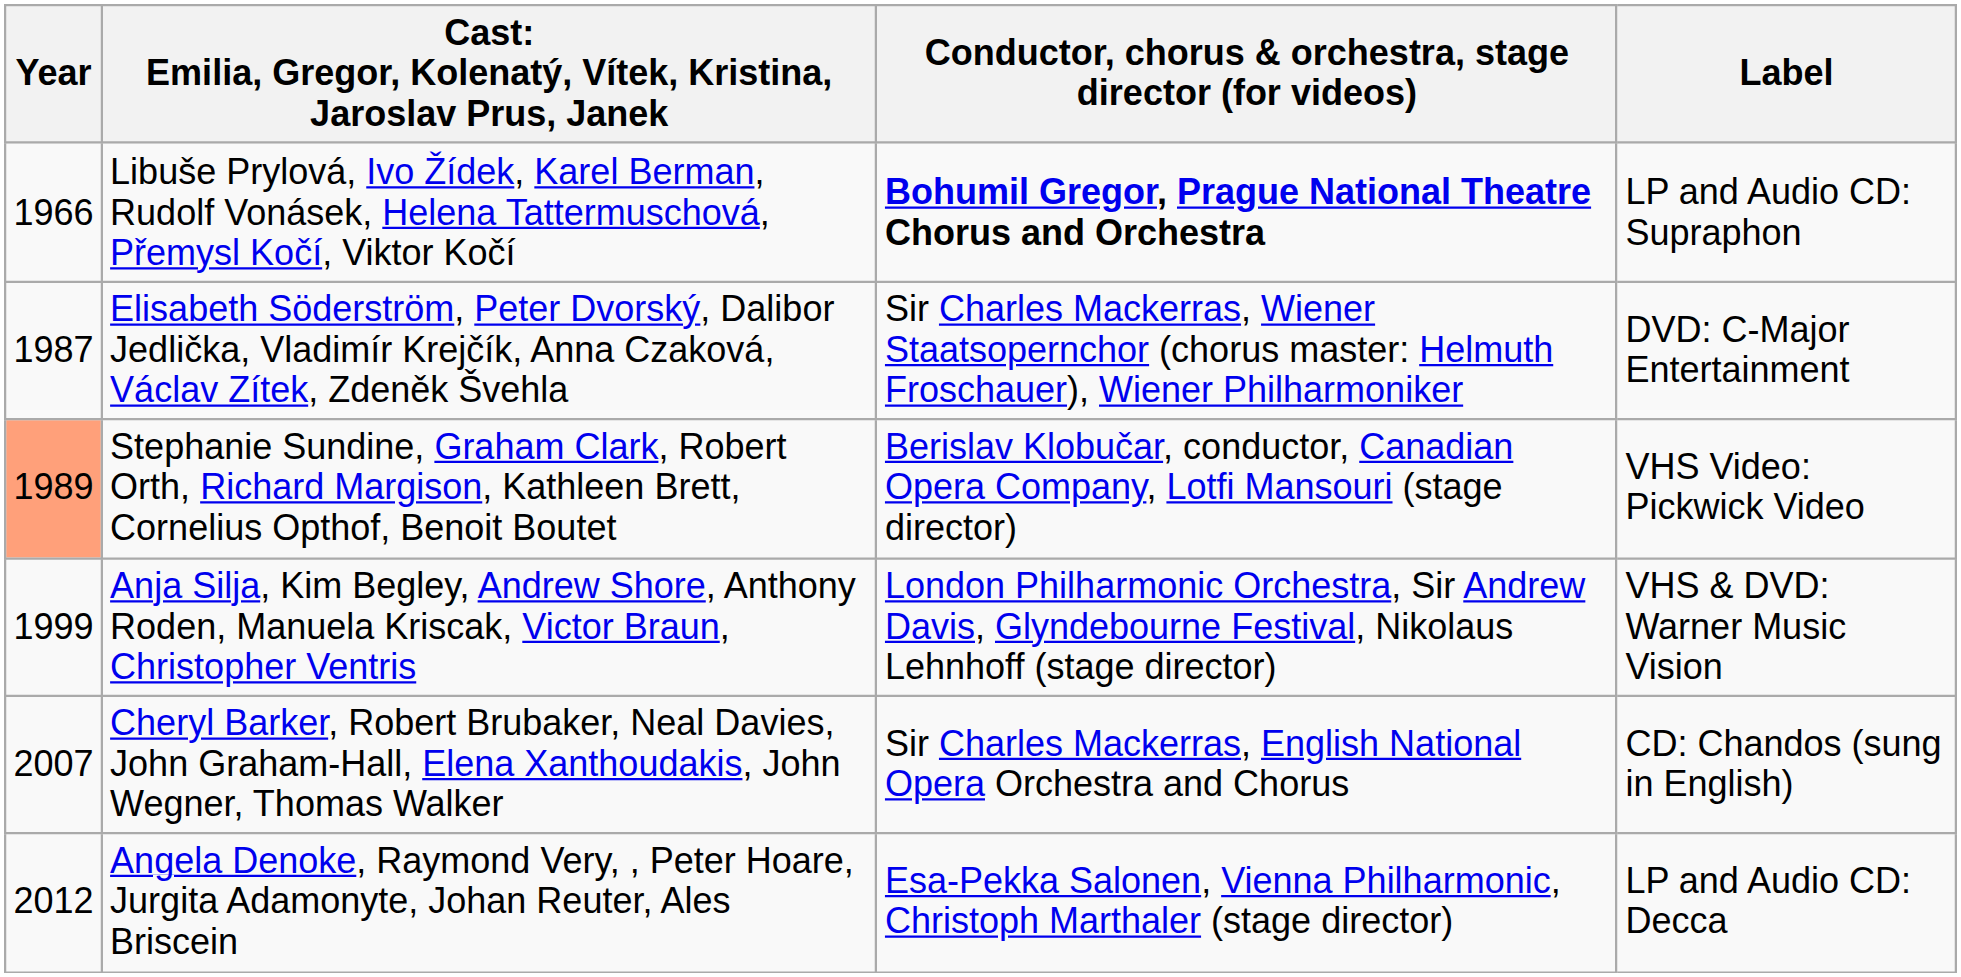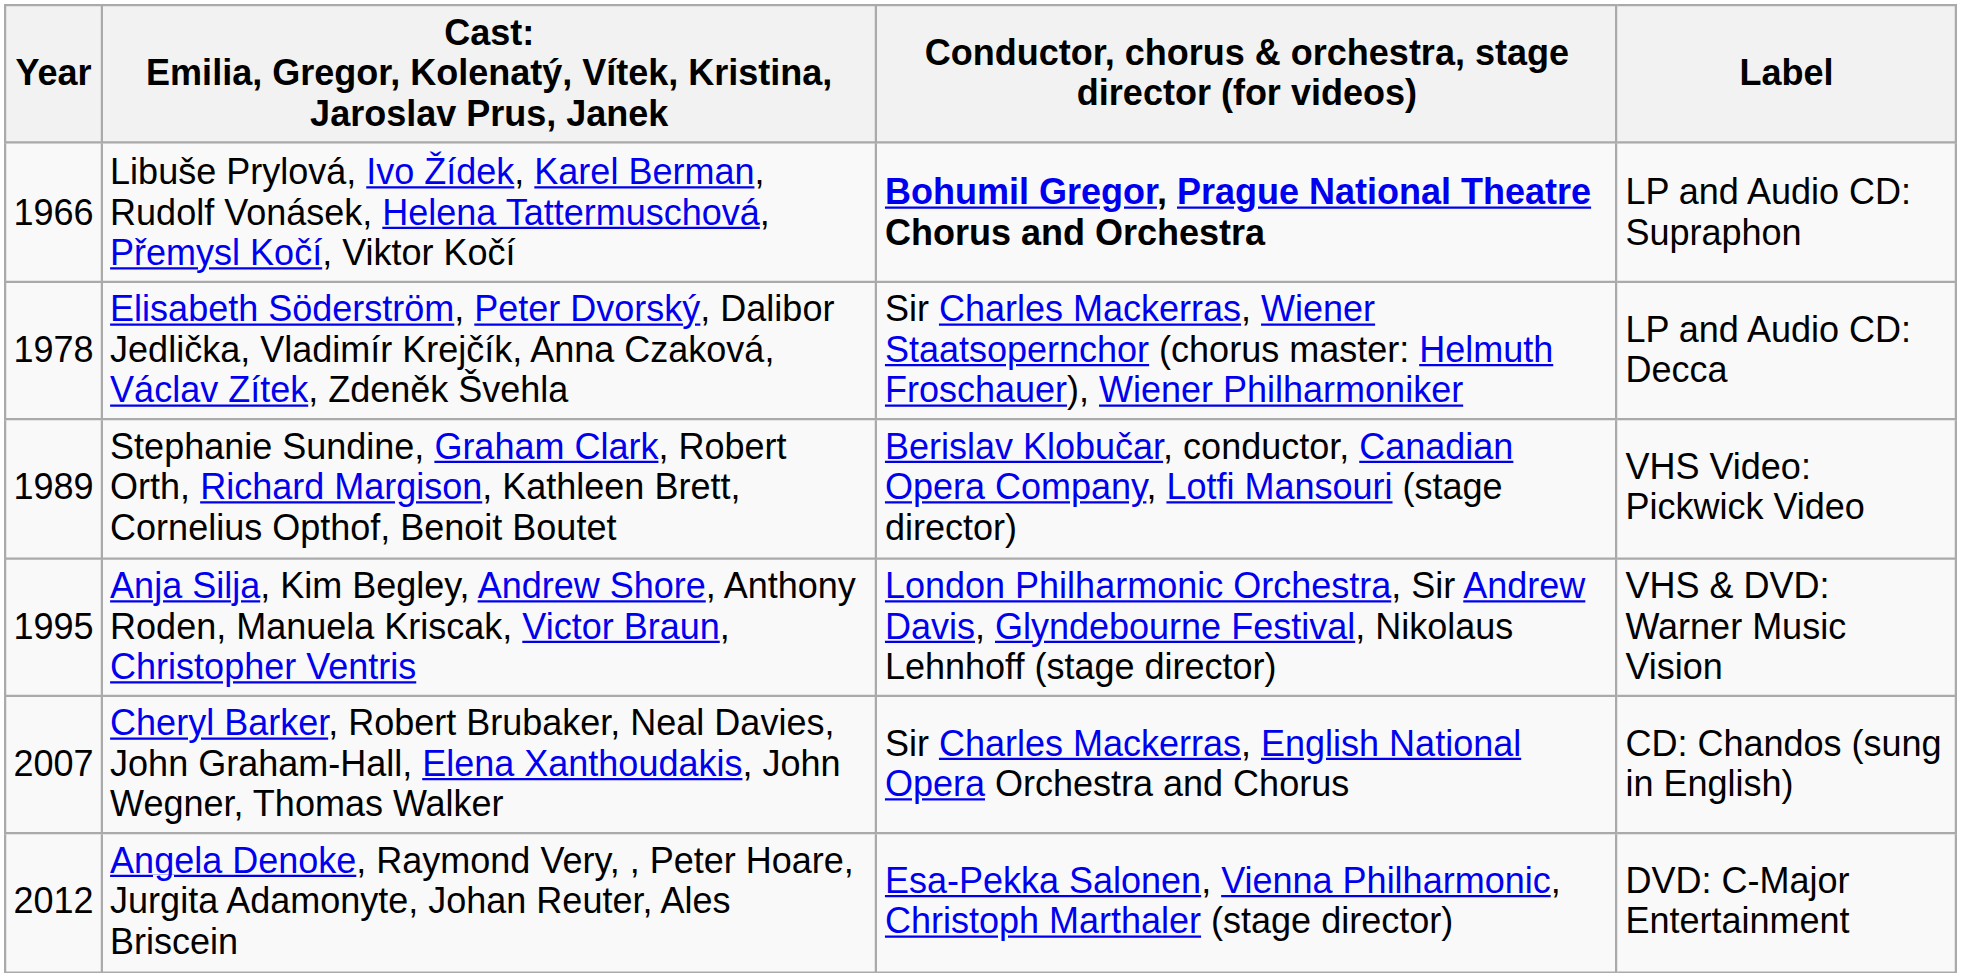(53, 349) 1987 -> (53, 349) 1978
(1738, 349) DVD: C-Major Entertainment -> (1768, 349) LP and Audio CD: Decca
(53, 487) lightsalmon background -> (53, 487) no background
(53, 625) 1999 -> (53, 625) 1995
(1768, 902) LP and Audio CD: Decca -> (1738, 902) DVD: C-Major Entertainment
